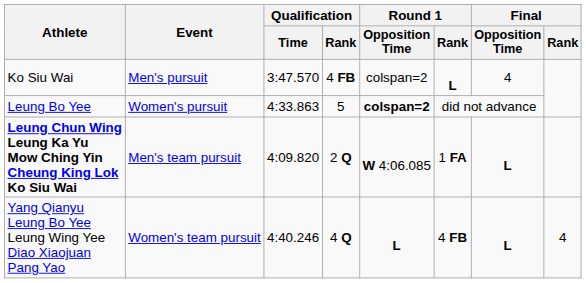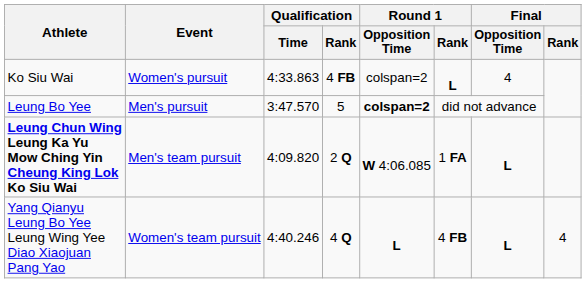(168, 78) Men's pursuit -> (178, 78) Women's pursuit
(293, 78) 3:47.570 -> (293, 78) 4:33.863
(178, 107) Women's pursuit -> (168, 107) Men's pursuit
(293, 107) 4:33.863 -> (293, 107) 3:47.570
